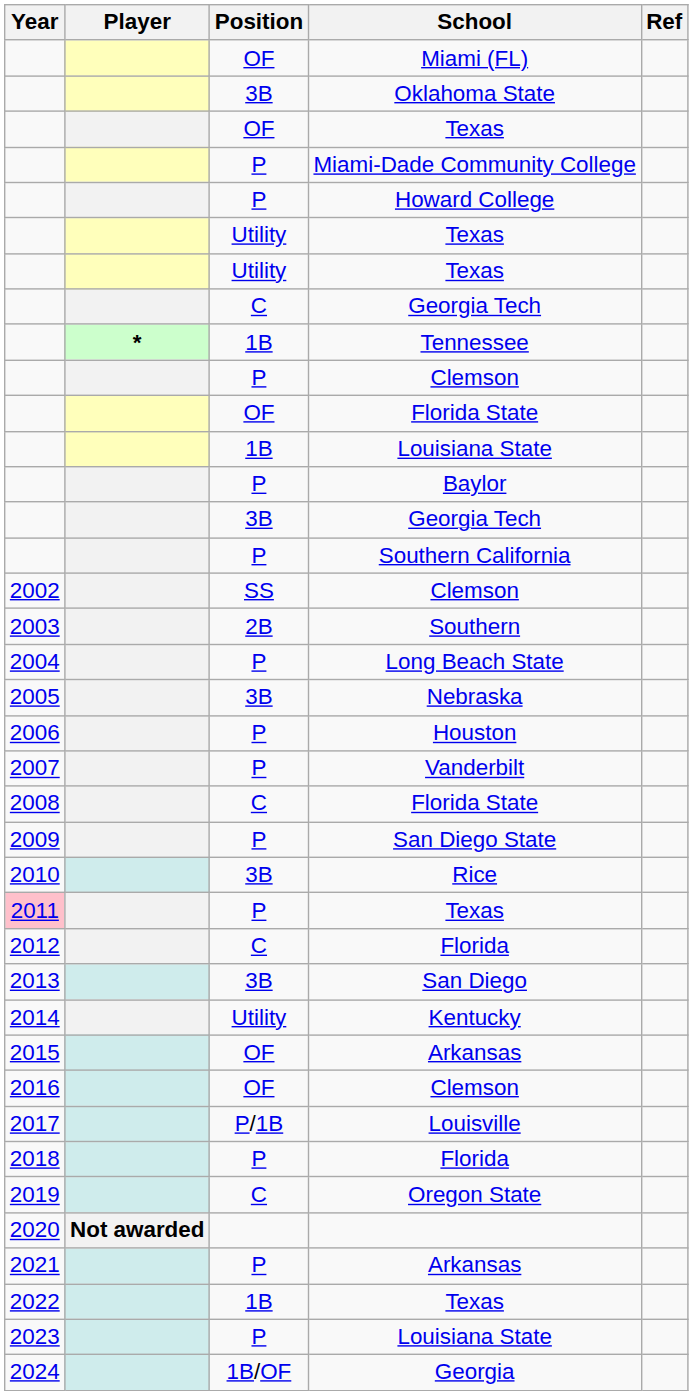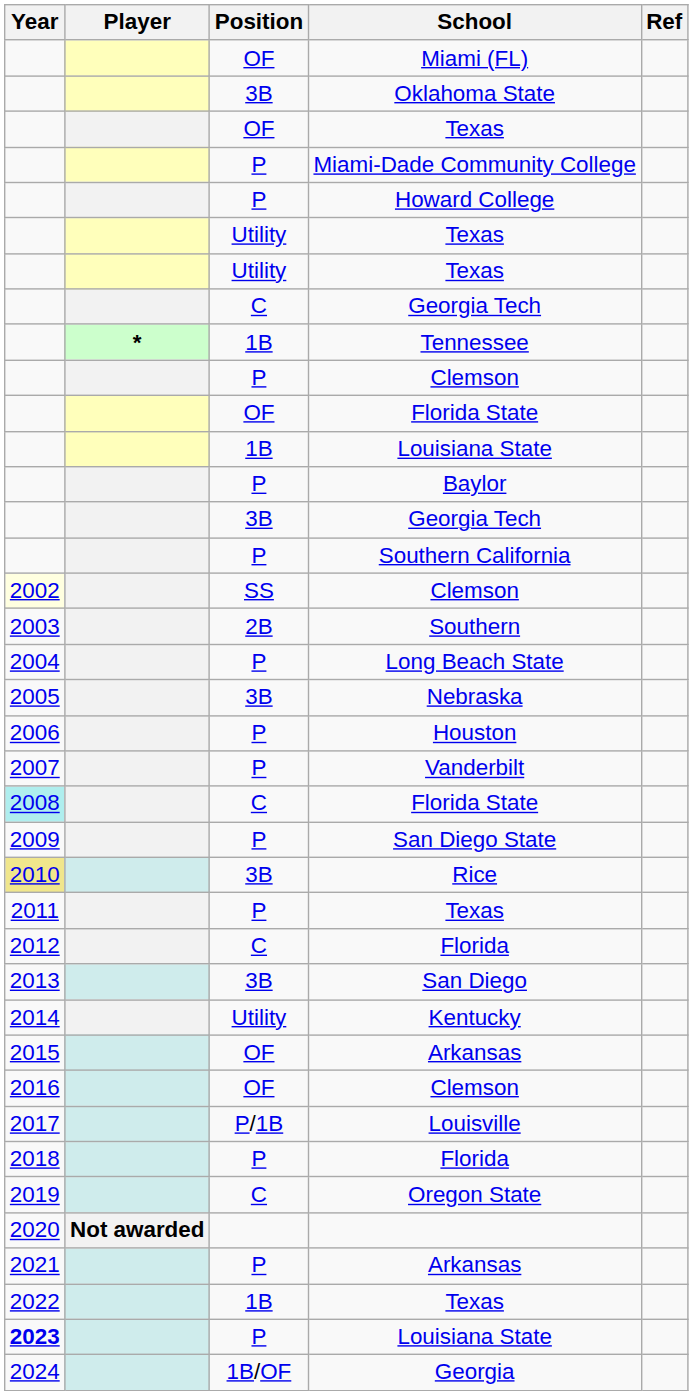(35, 590) no background -> (35, 590) lightyellow background
(35, 803) no background -> (35, 803) paleturquoise background
(35, 874) no background -> (35, 874) khaki background
(35, 910) pink background -> (35, 910) no background
(35, 1336) normal -> (35, 1336) bold
